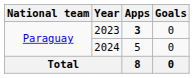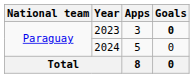(137, 30) bold -> (137, 30) normal
(171, 30) normal -> (171, 30) bold
